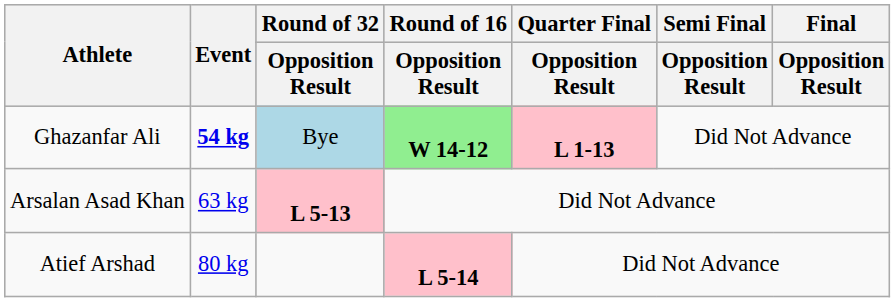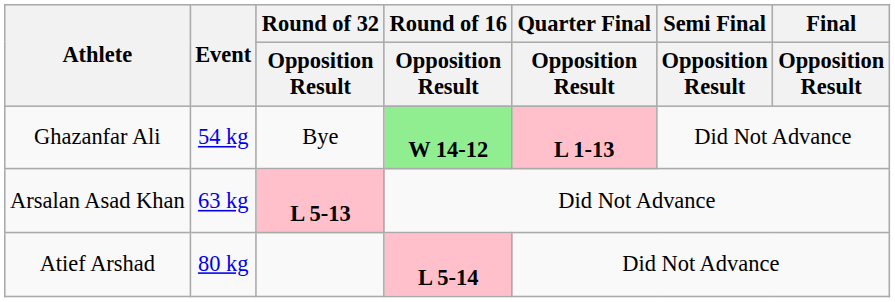(223, 137) bold -> (223, 137) normal
(320, 137) lightblue background -> (320, 137) no background
